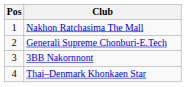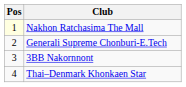(14, 27) no background -> (14, 27) lightyellow background
